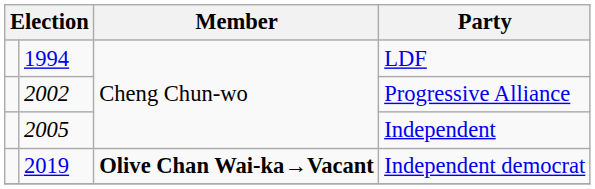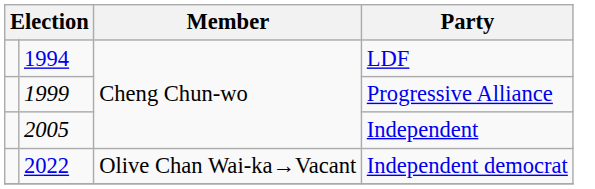(47, 93) 2002 -> (47, 93) 1999
(47, 165) 2019 -> (47, 165) 2022
(237, 165) bold -> (228, 165) normal
